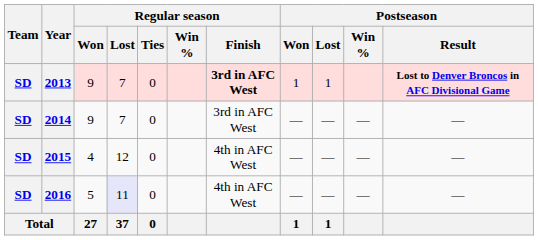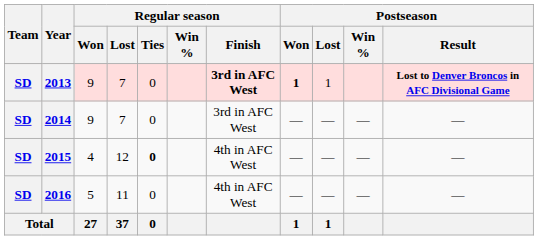(296, 82) normal -> (296, 82) bold
(153, 157) normal -> (153, 157) bold
(122, 195) lavender background -> (122, 195) no background
